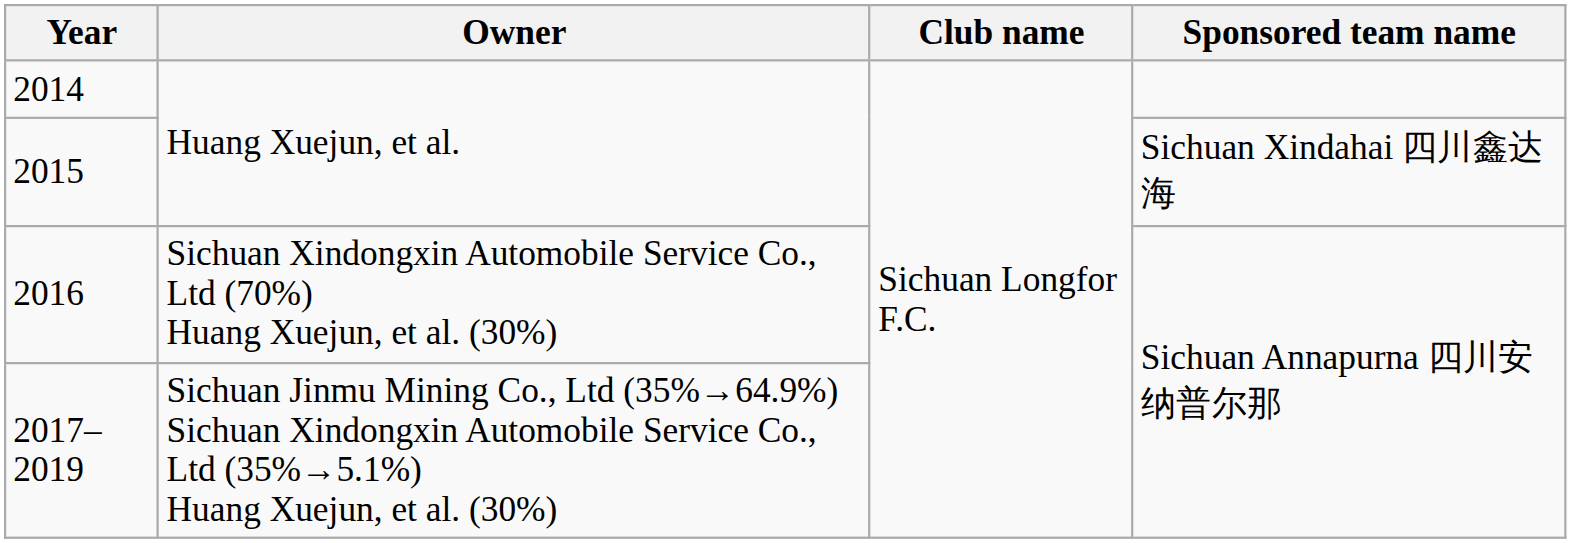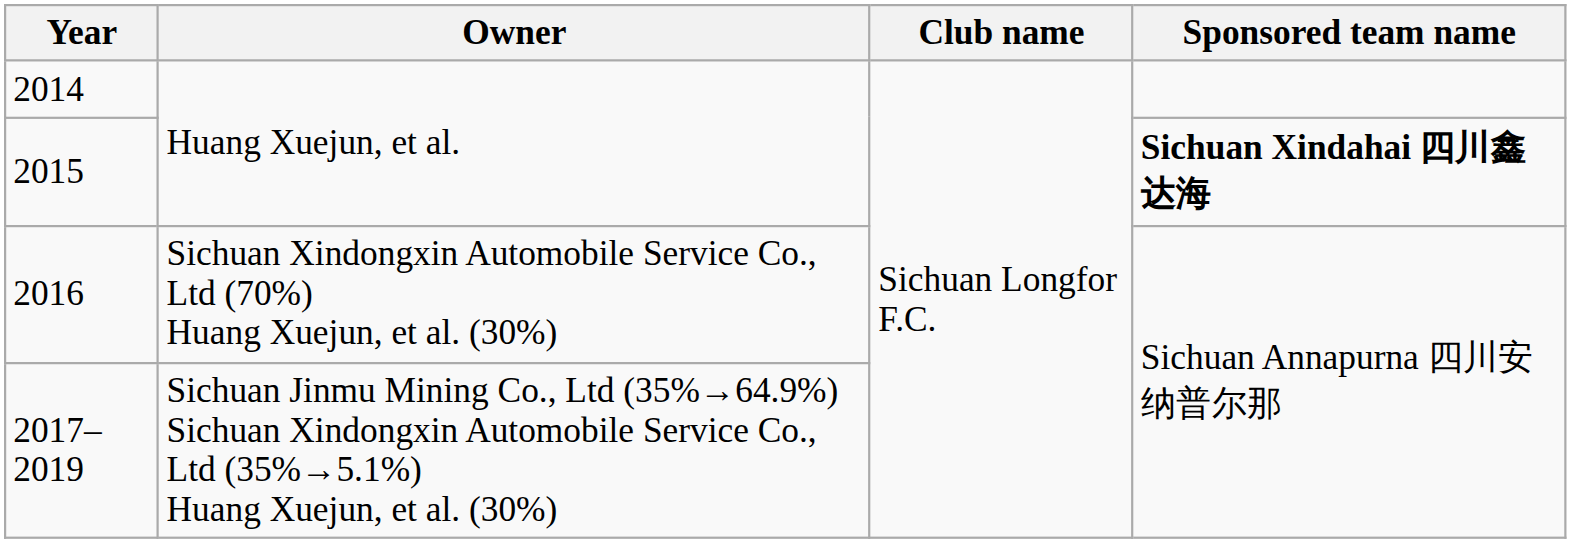(1342, 170) normal -> (1333, 170) bold
